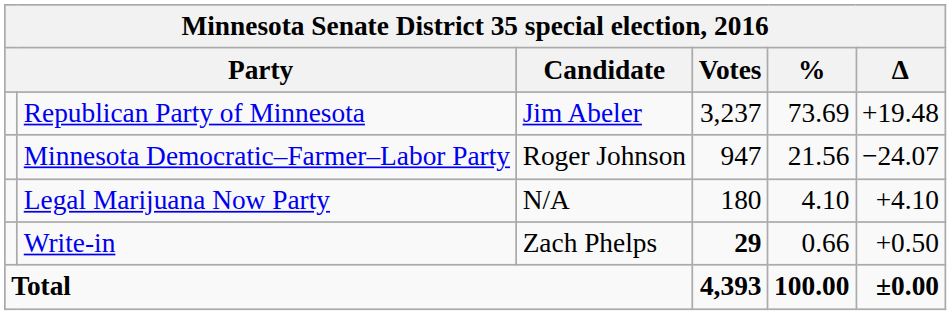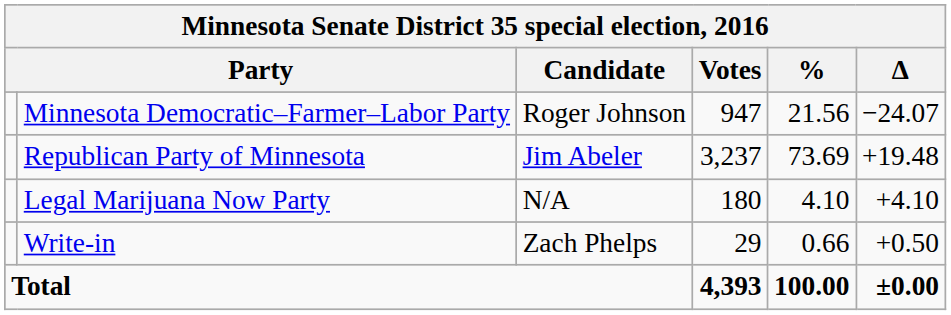rows swapped: (194, 112) <-> (267, 156)
(748, 243) bold -> (748, 243) normal
